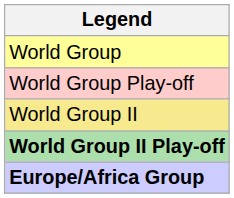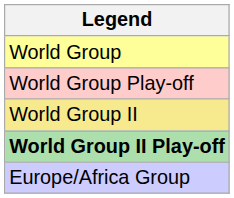(107, 177) bold -> (100, 177) normal
